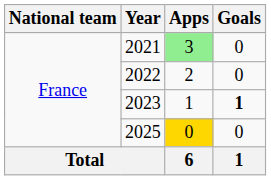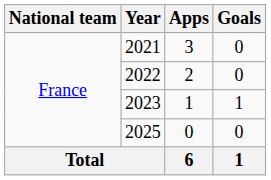(189, 47) lightgreen background -> (189, 47) no background
(239, 103) bold -> (239, 103) normal
(189, 132) gold background -> (189, 132) no background
